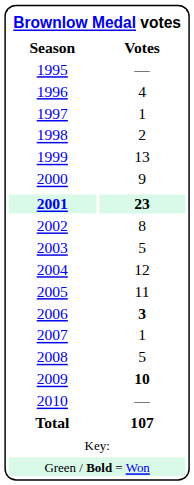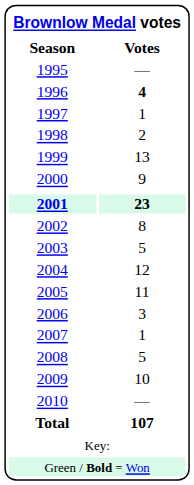(142, 92) normal -> (142, 92) bold
(142, 313) bold -> (142, 313) normal
(142, 379) bold -> (142, 379) normal
